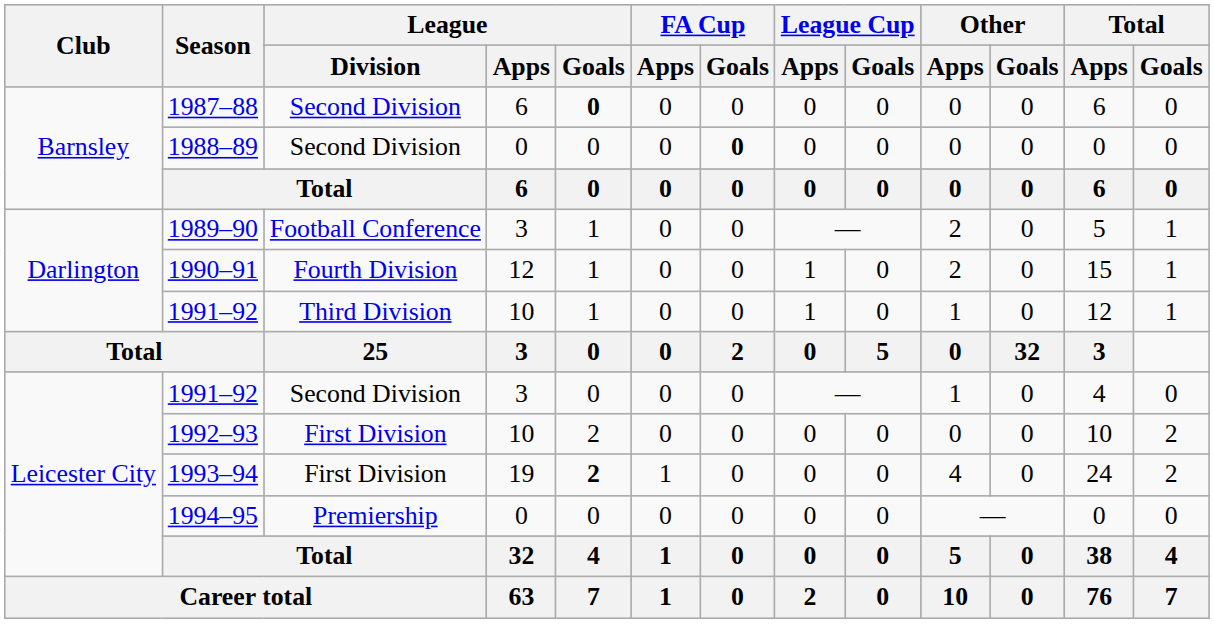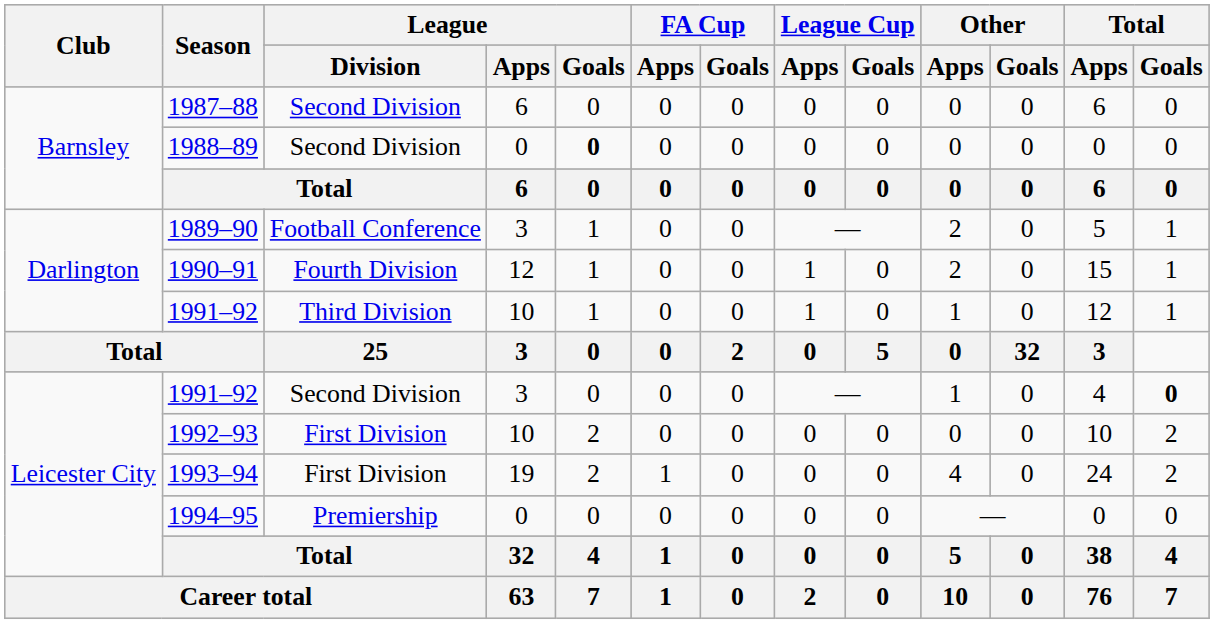(593, 106) bold -> (593, 106) normal
(593, 147) normal -> (593, 147) bold
(737, 147) bold -> (737, 147) normal
(1171, 392) normal -> (1171, 392) bold
(593, 474) bold -> (593, 474) normal
